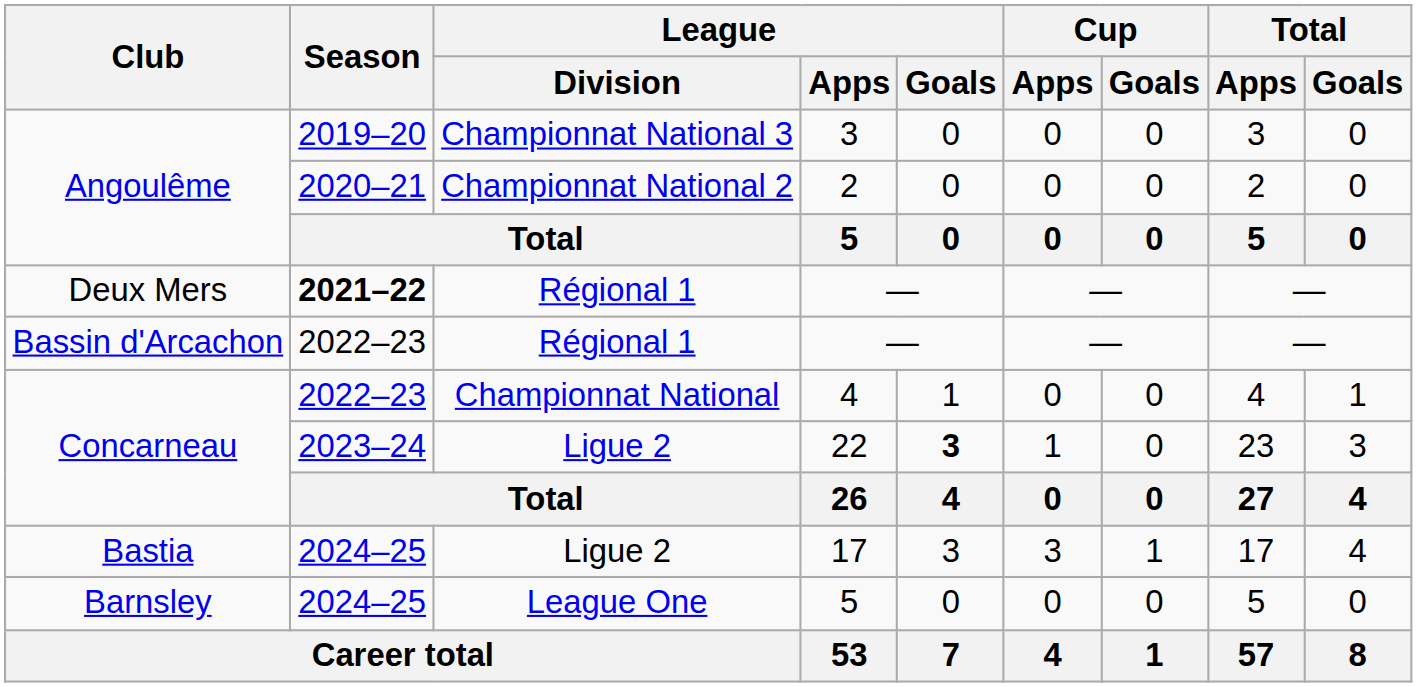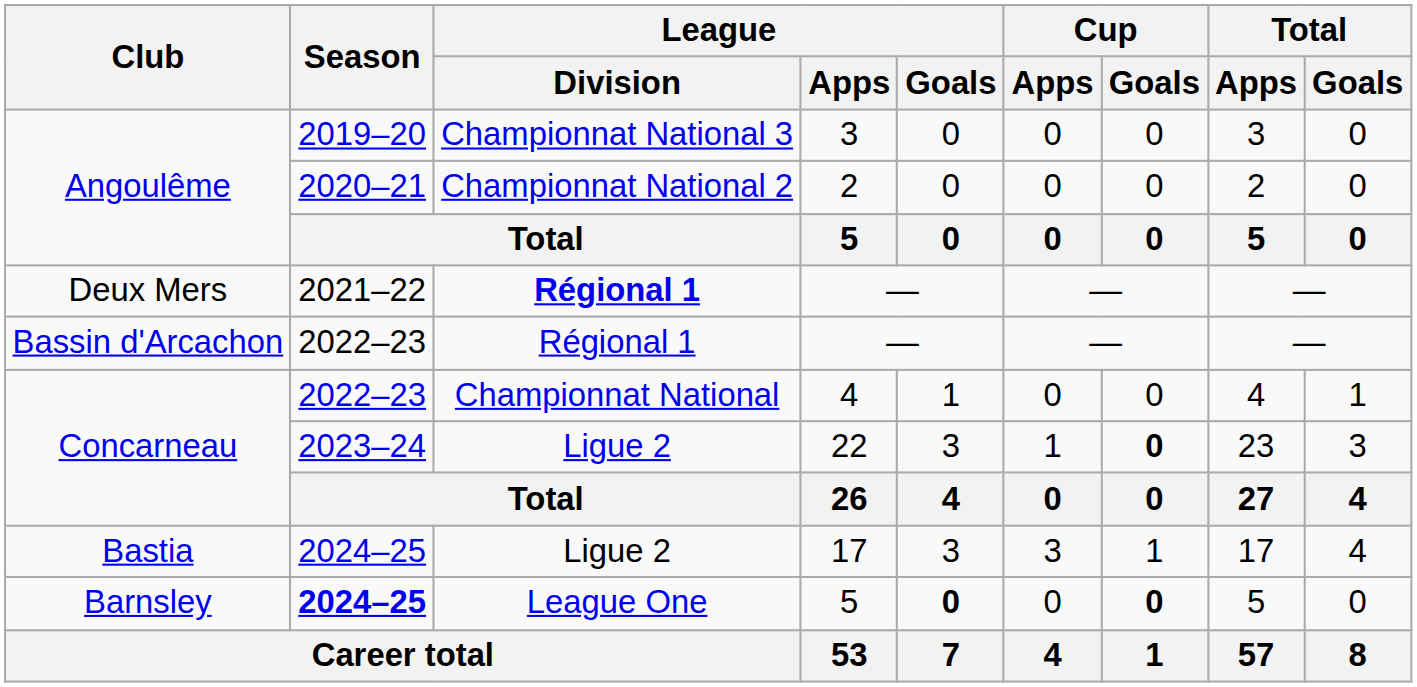(362, 290) bold -> (362, 290) normal
(617, 290) normal -> (617, 290) bold
(951, 446) bold -> (951, 446) normal
(1154, 446) normal -> (1154, 446) bold
(362, 602) normal -> (362, 602) bold
(951, 602) normal -> (951, 602) bold
(1154, 602) normal -> (1154, 602) bold
